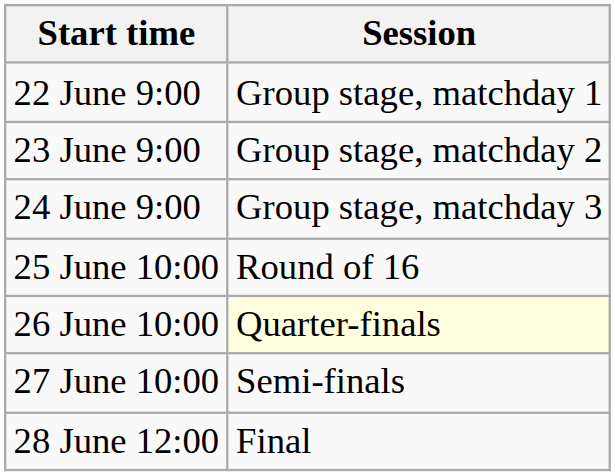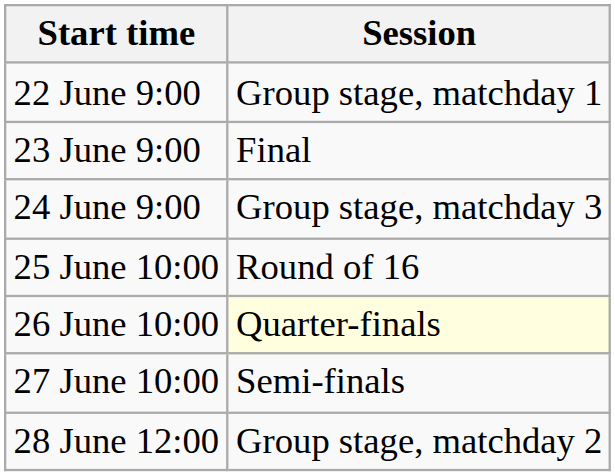(419, 149) Group stage, matchday 2 -> (274, 149) Final
(274, 440) Final -> (419, 440) Group stage, matchday 2
